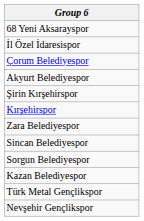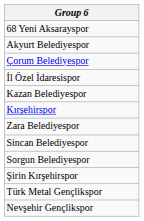(43, 45) İl Özel İdaresispor -> (48, 45) Akyurt Belediyespor
(48, 77) Akyurt Belediyespor -> (43, 77) İl Özel İdaresispor
(42, 94) Şirin Kırşehirspor -> (47, 94) Kazan Belediyespor
(47, 175) Kazan Belediyespor -> (42, 175) Şirin Kırşehirspor
